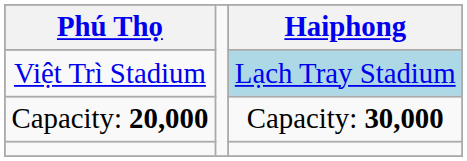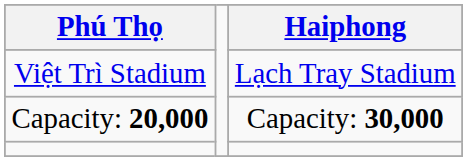(345, 73) lightblue background -> (345, 73) no background
